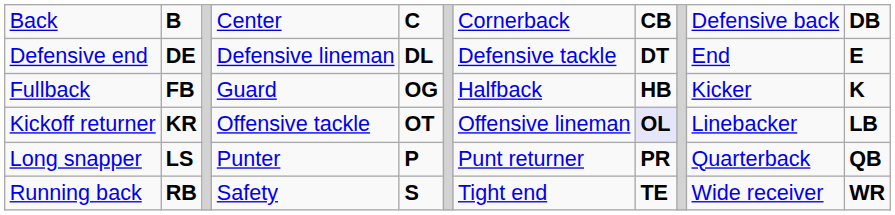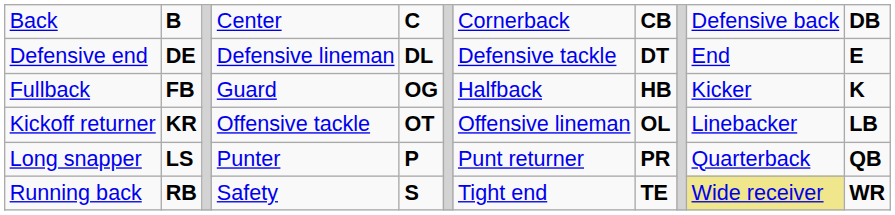(655, 124) lavender background -> (655, 124) no background
(758, 192) no background -> (758, 192) khaki background
